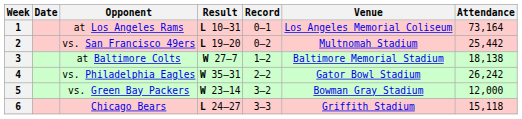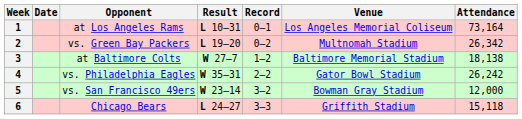(129, 44) vs. San Francisco 49ers -> (129, 44) vs. Green Bay Packers
(486, 44) 25,442 -> (486, 44) 26,342
(129, 91) vs. Green Bay Packers -> (129, 91) vs. San Francisco 49ers
